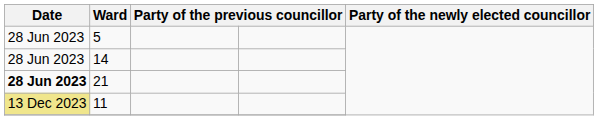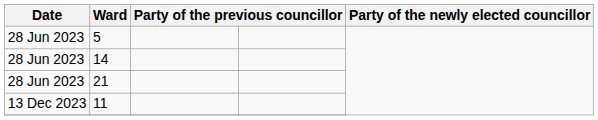(47, 81) bold -> (46, 81) normal
(47, 103) khaki background -> (47, 103) no background
